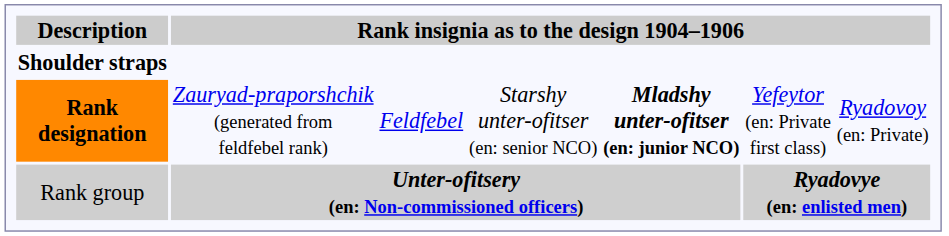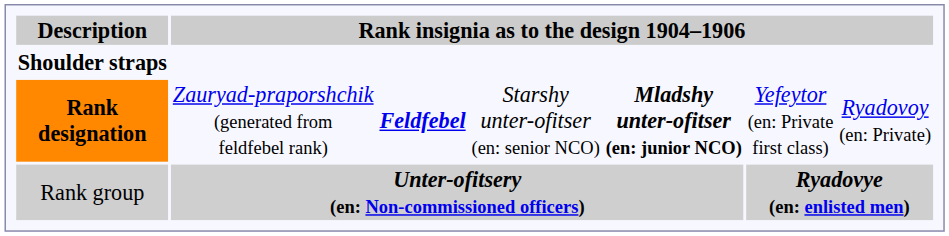(421, 120) normal -> (423, 120) bold
